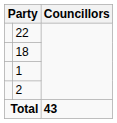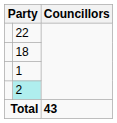(19, 90) no background -> (19, 90) paleturquoise background
